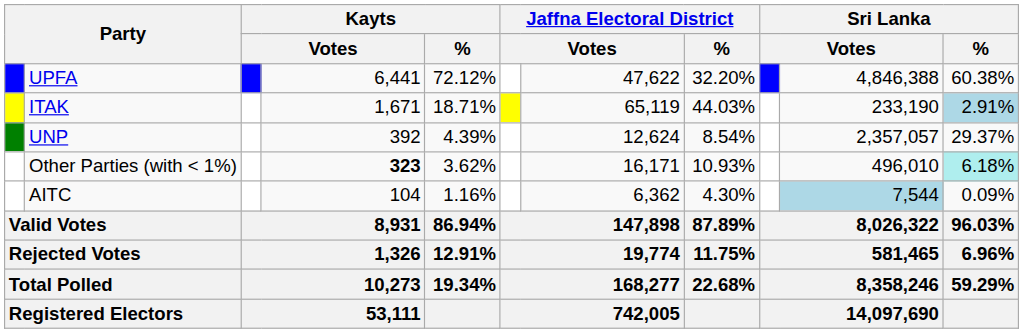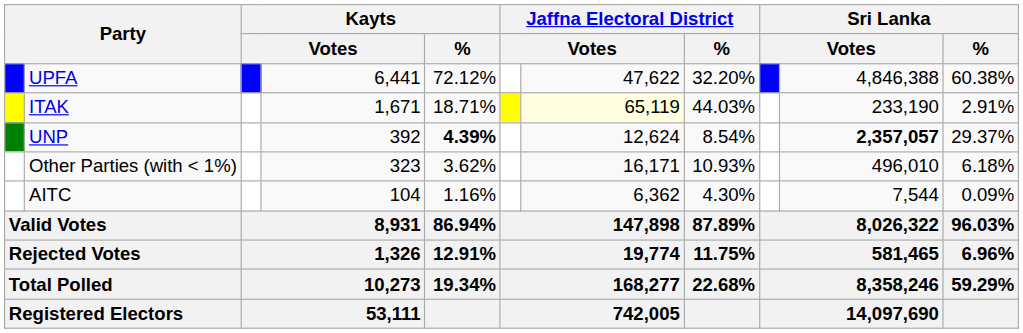(652, 107) no background -> (652, 107) lightyellow background
(988, 107) lightblue background -> (988, 107) no background
(470, 136) normal -> (470, 136) bold
(898, 136) normal -> (898, 136) bold
(405, 166) bold -> (405, 166) normal
(988, 166) paleturquoise background -> (988, 166) no background
(916, 195) lightblue background -> (916, 195) no background
